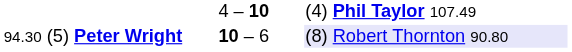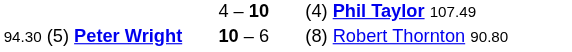(407, 36) lavender background -> (407, 36) no background
